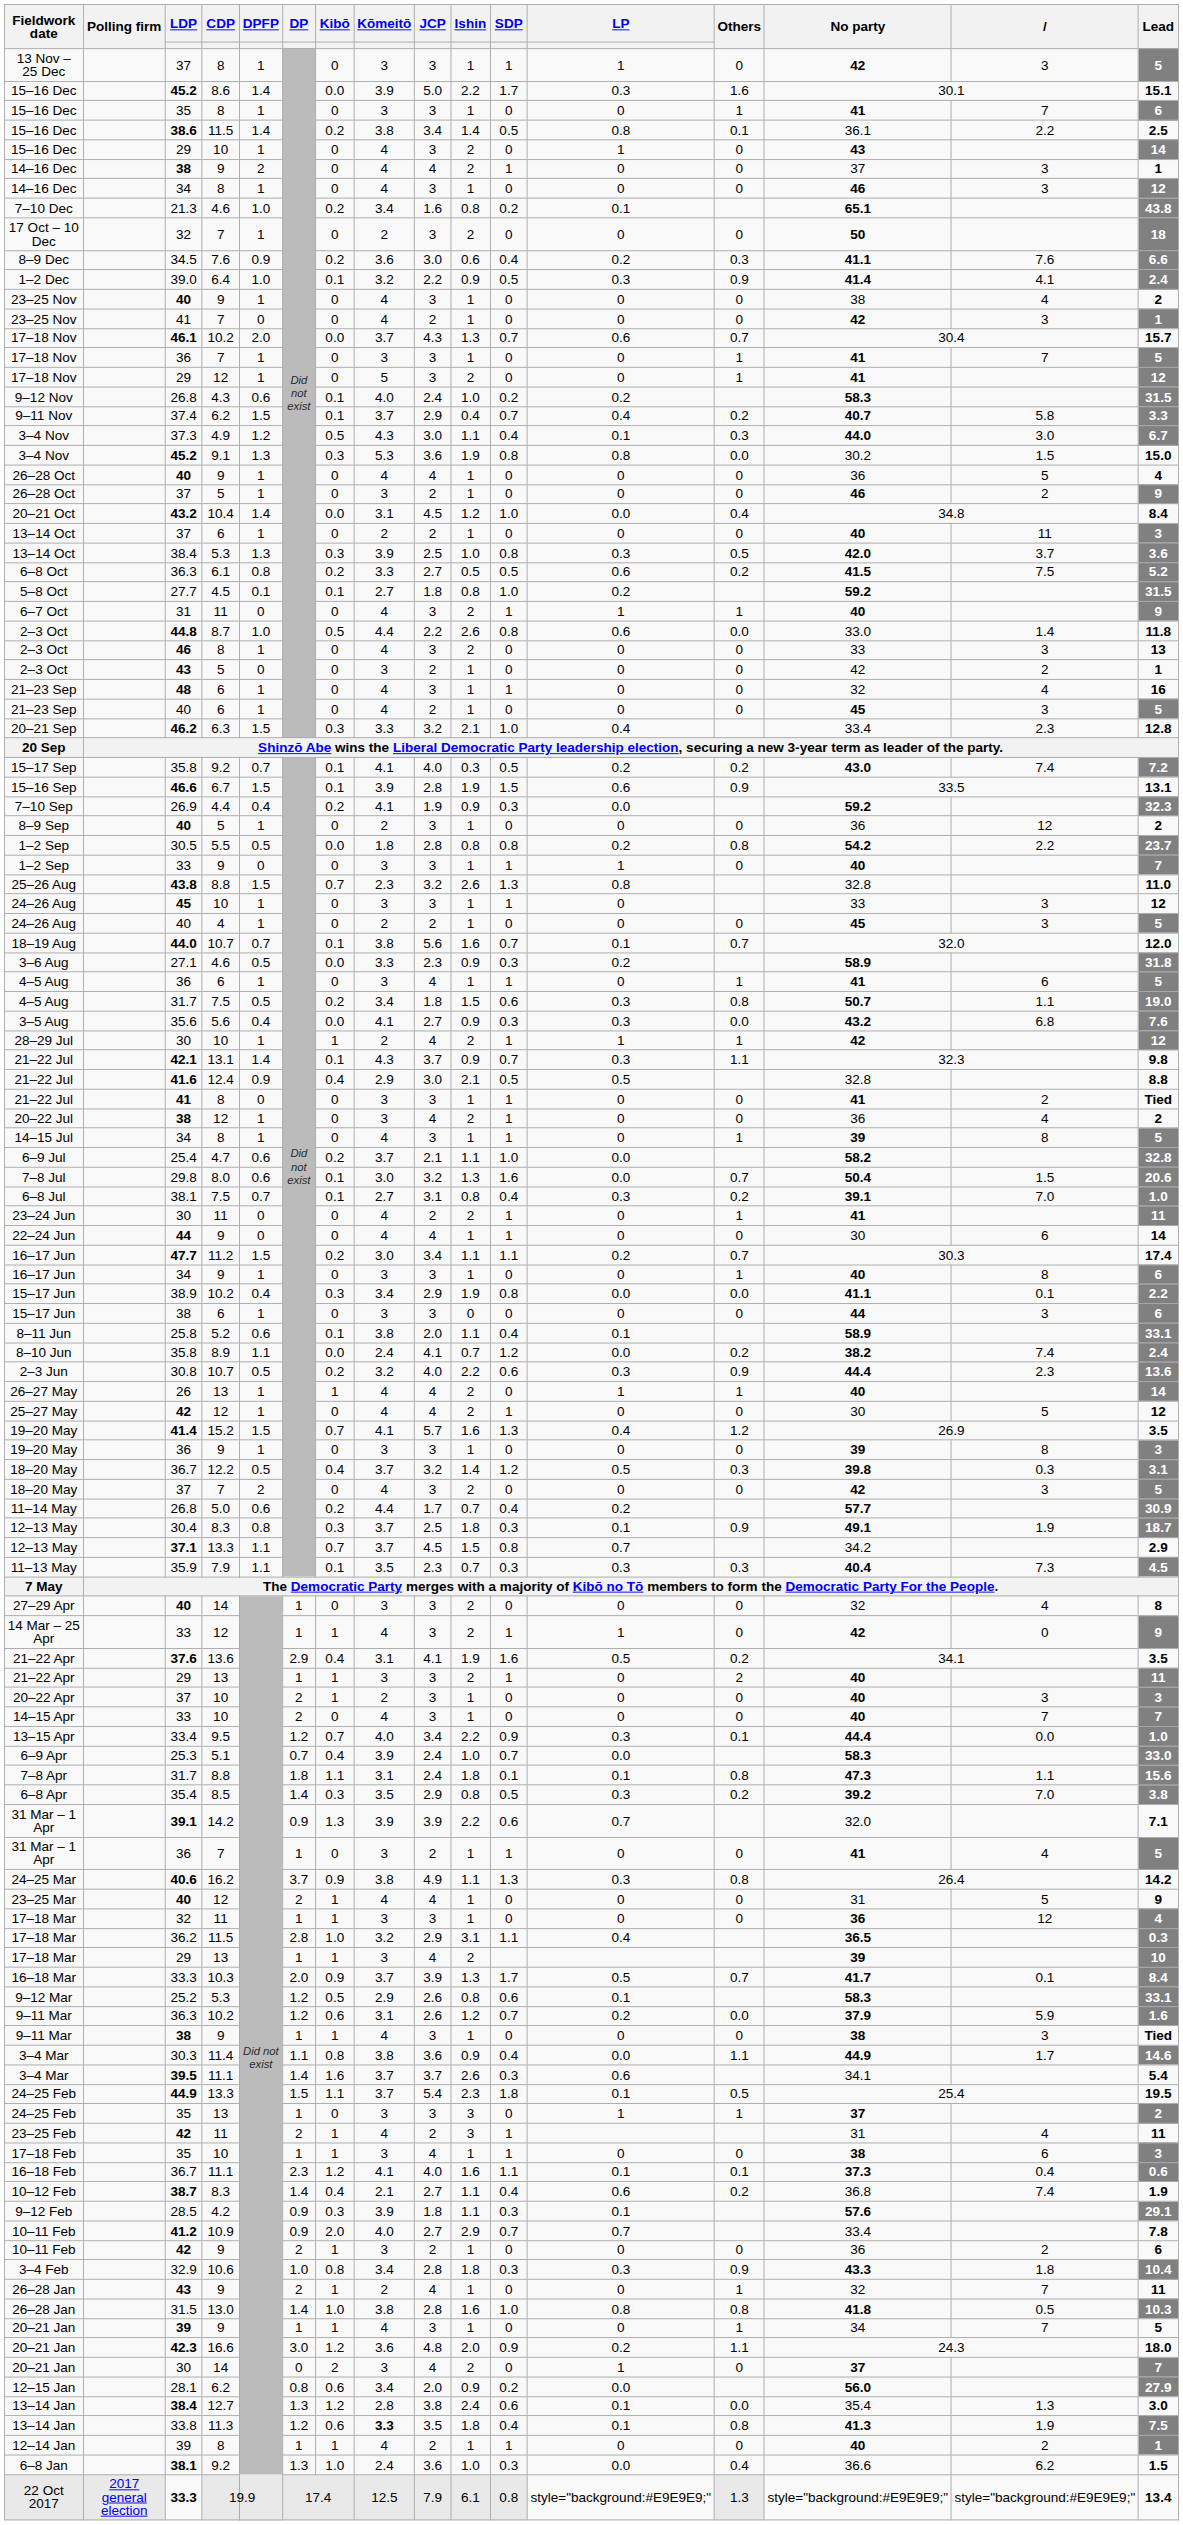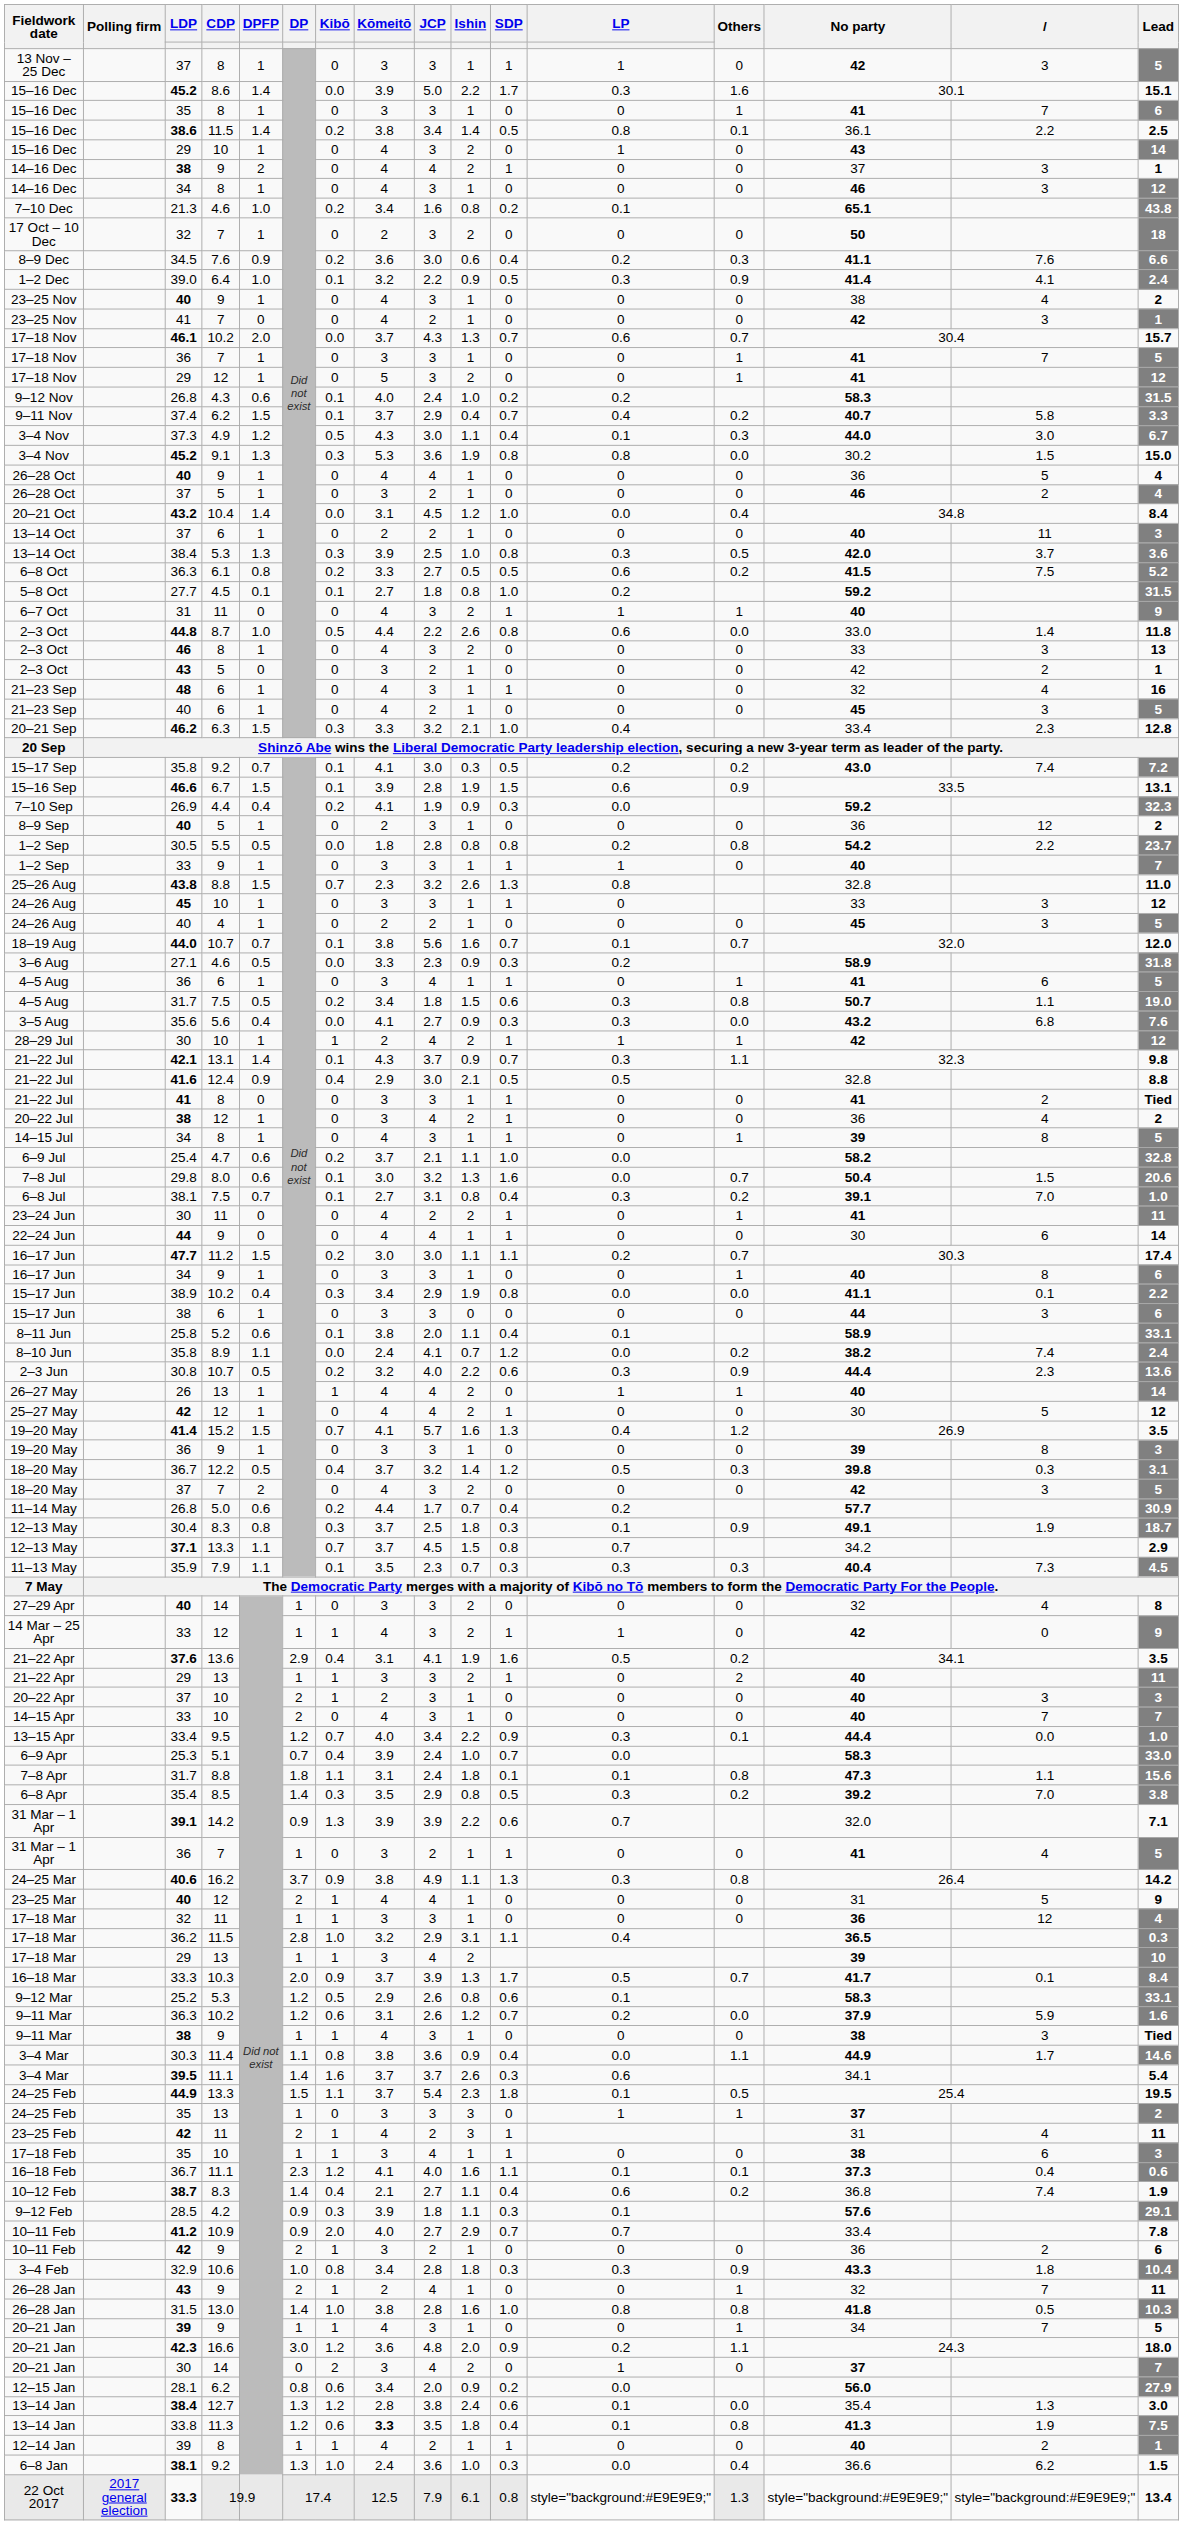(1158, 494) 9 -> (1158, 494) 4
(433, 768) 4.0 -> (433, 768) 3.0
(261, 865) 0 -> (261, 865) 1
(433, 1255) 3.4 -> (433, 1255) 3.0
